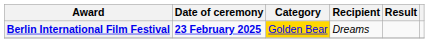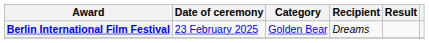(218, 29) bold -> (216, 29) normal
(298, 29) gold background -> (298, 29) no background
